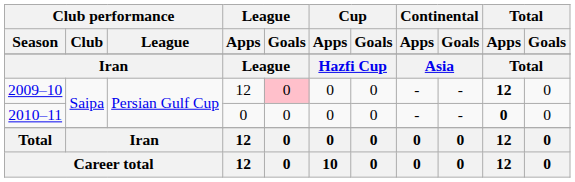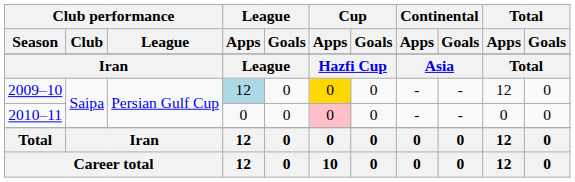(243, 90) no background -> (243, 90) lightblue background
(287, 90) pink background -> (287, 90) no background
(330, 90) no background -> (330, 90) gold background
(504, 90) bold -> (504, 90) normal
(330, 115) no background -> (330, 115) pink background
(504, 115) bold -> (504, 115) normal
